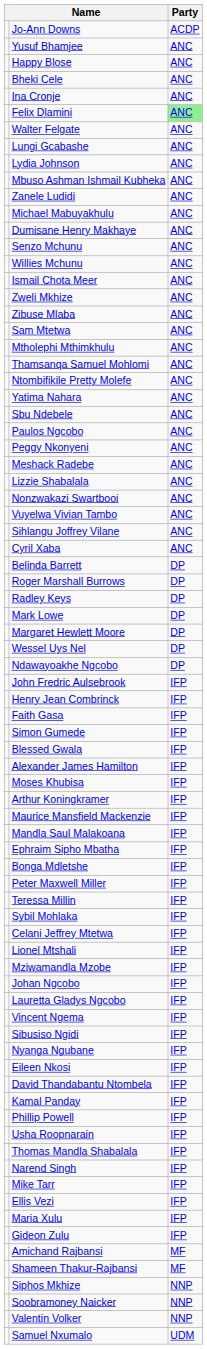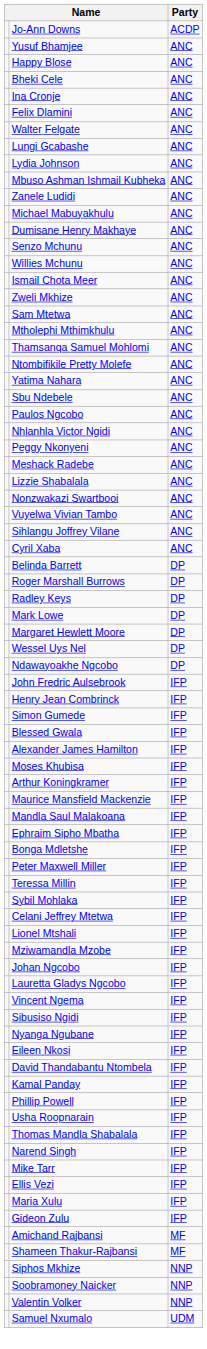(181, 113) lightgreen background -> (181, 113) no background
- row: (43, 314)
+ row: (61, 431)
- row: (37, 716)
